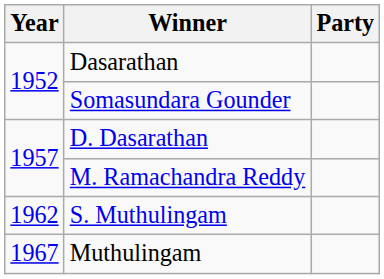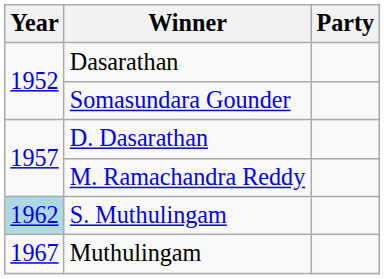(34, 215) no background -> (34, 215) lightblue background
